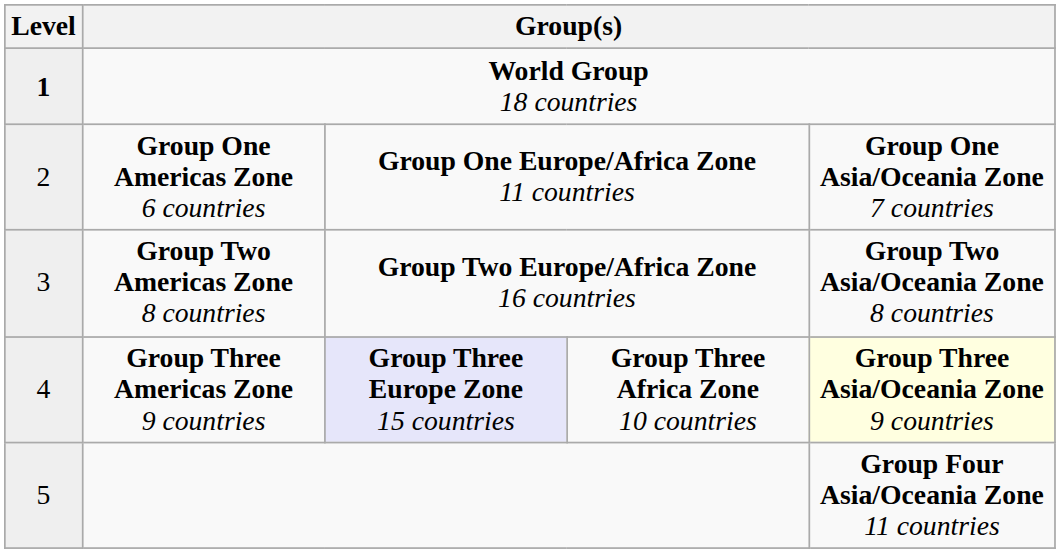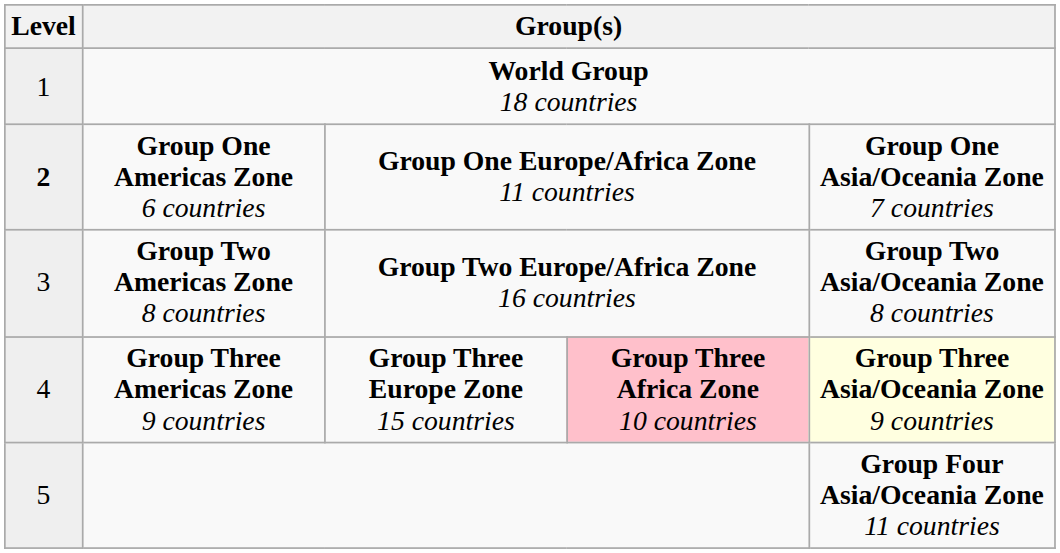(44, 85) bold -> (44, 85) normal
(44, 176) normal -> (44, 176) bold
(446, 388) lavender background -> (446, 388) no background
(688, 388) no background -> (688, 388) pink background
